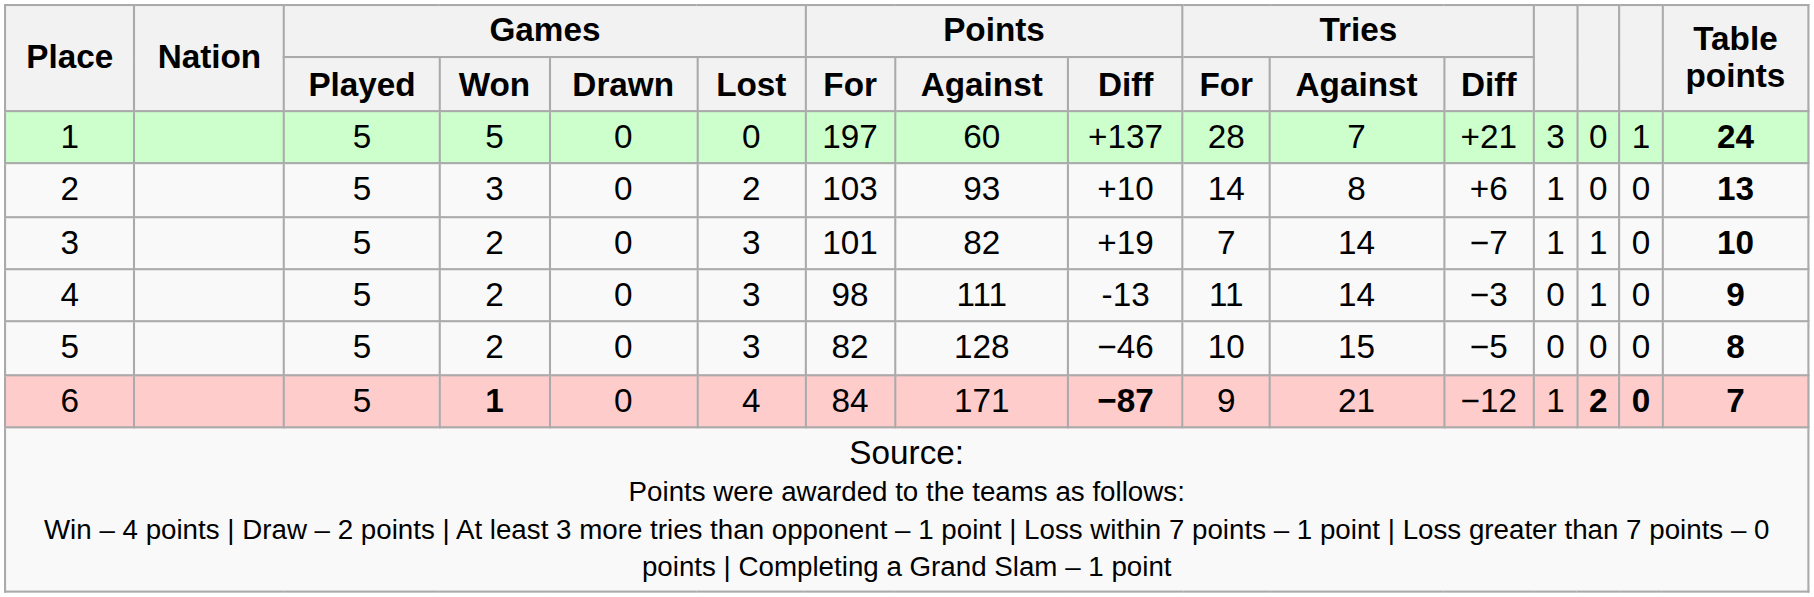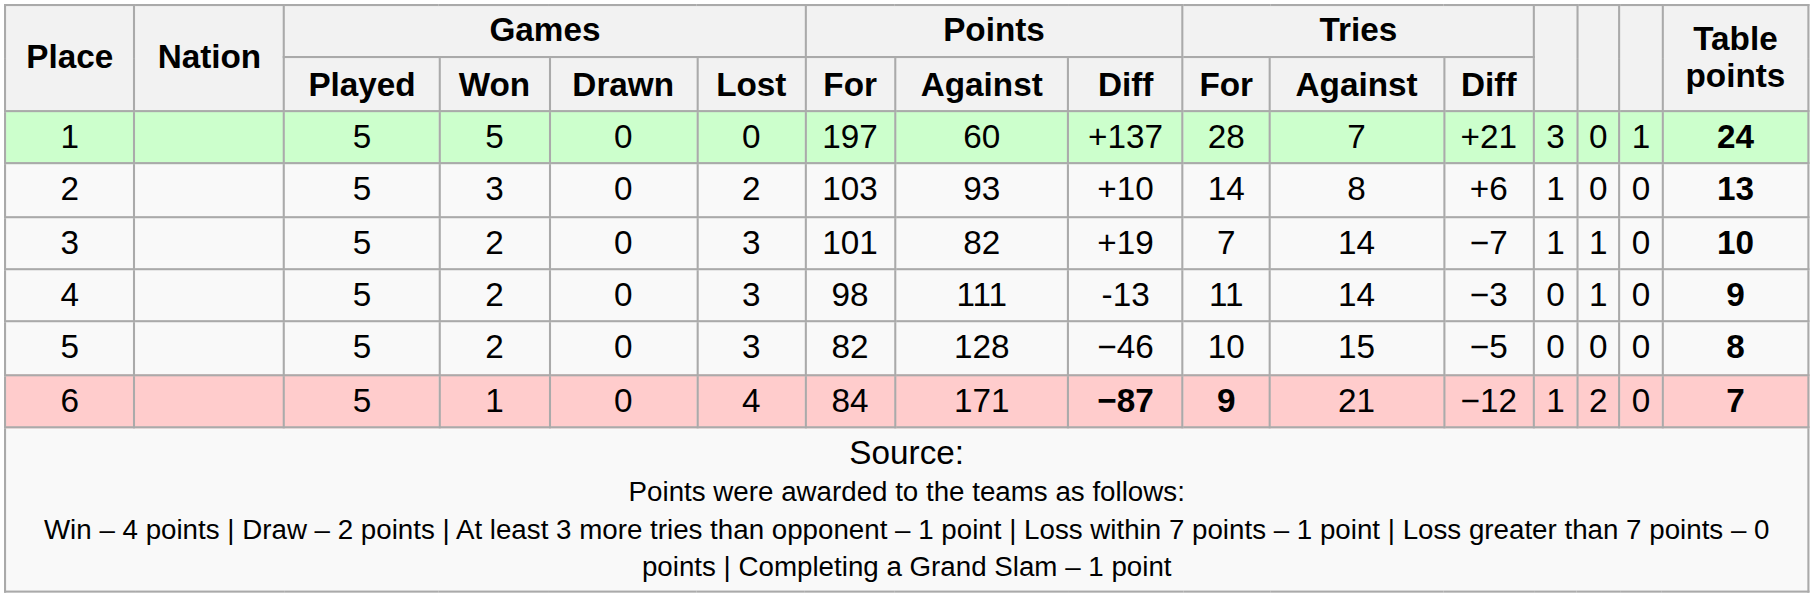(494, 400) bold -> (494, 400) normal
(1226, 400) normal -> (1226, 400) bold
(1598, 400) bold -> (1598, 400) normal
(1641, 400) bold -> (1641, 400) normal
